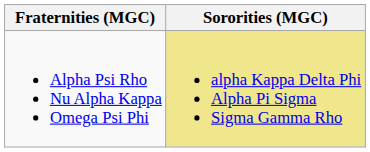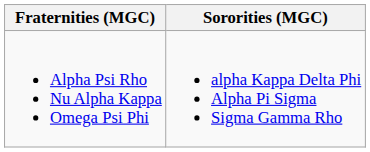(265, 98) khaki background -> (265, 98) no background
